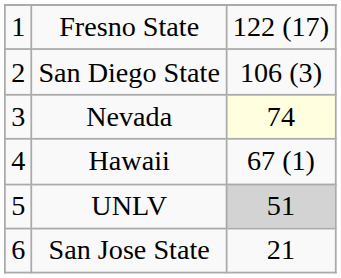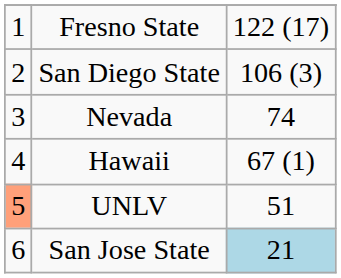(281, 116) lightyellow background -> (281, 116) no background
(18, 205) no background -> (18, 205) lightsalmon background
(281, 205) lightgrey background -> (281, 205) no background
(281, 250) no background -> (281, 250) lightblue background
